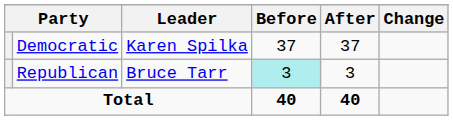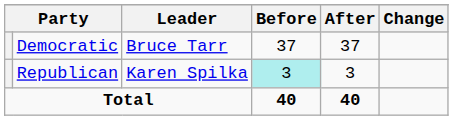(187, 46) Karen Spilka -> (177, 46) Bruce Tarr
(177, 74) Bruce Tarr -> (187, 74) Karen Spilka
